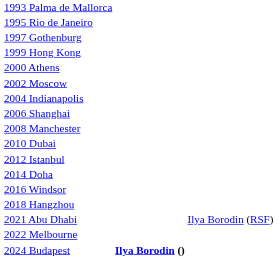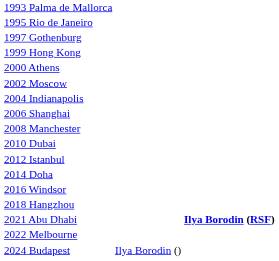(230, 219) normal -> (229, 219) bold
(150, 250) bold -> (148, 250) normal
